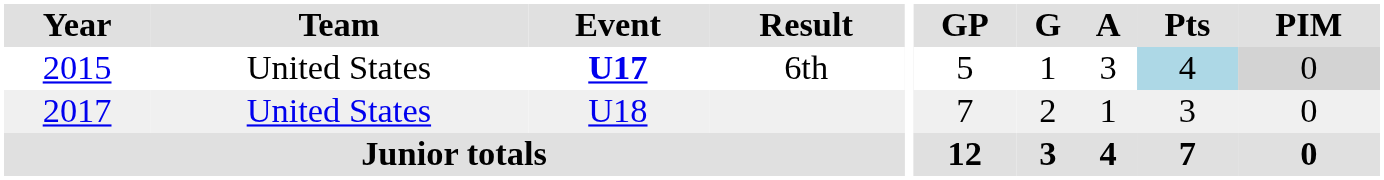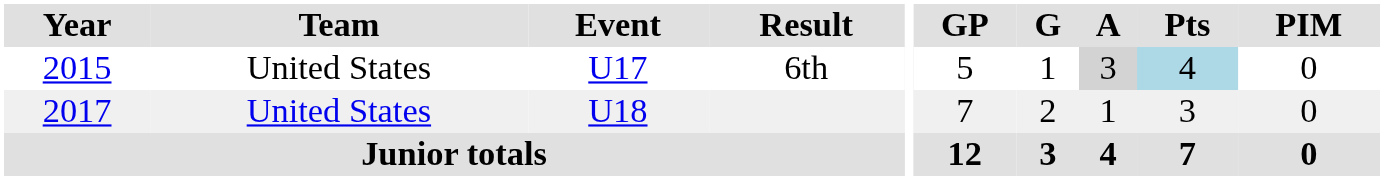(618, 67) bold -> (618, 67) normal
(1108, 67) no background -> (1108, 67) lightgrey background
(1309, 67) lightgrey background -> (1309, 67) no background
